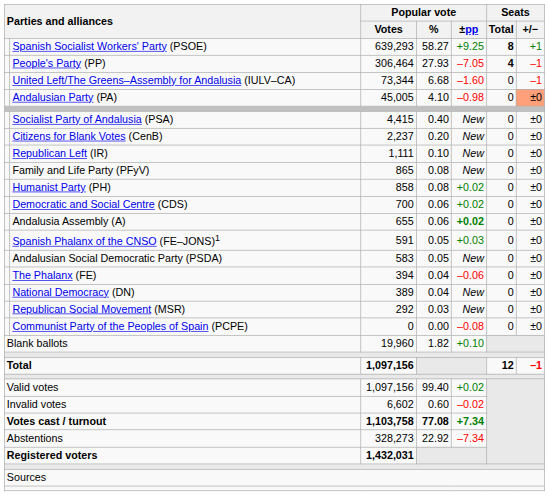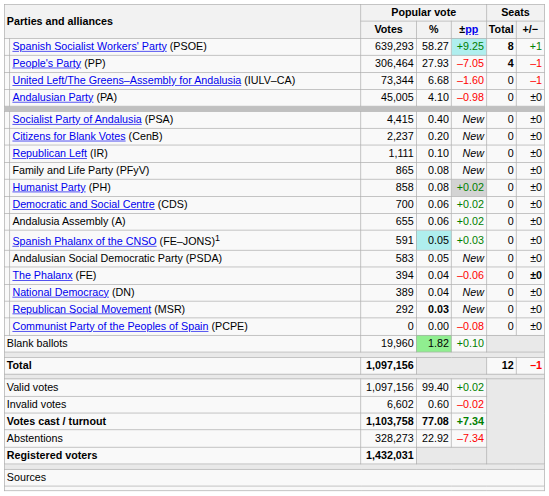(470, 47) no background -> (470, 47) paleturquoise background
(536, 98) lightsalmon background -> (536, 98) no background
(470, 187) no background -> (470, 187) lightgrey background
(470, 221) bold -> (470, 221) normal
(438, 240) no background -> (438, 240) paleturquoise background
(536, 275) normal -> (536, 275) bold
(438, 309) normal -> (438, 309) bold
(438, 343) no background -> (438, 343) lightgreen background
